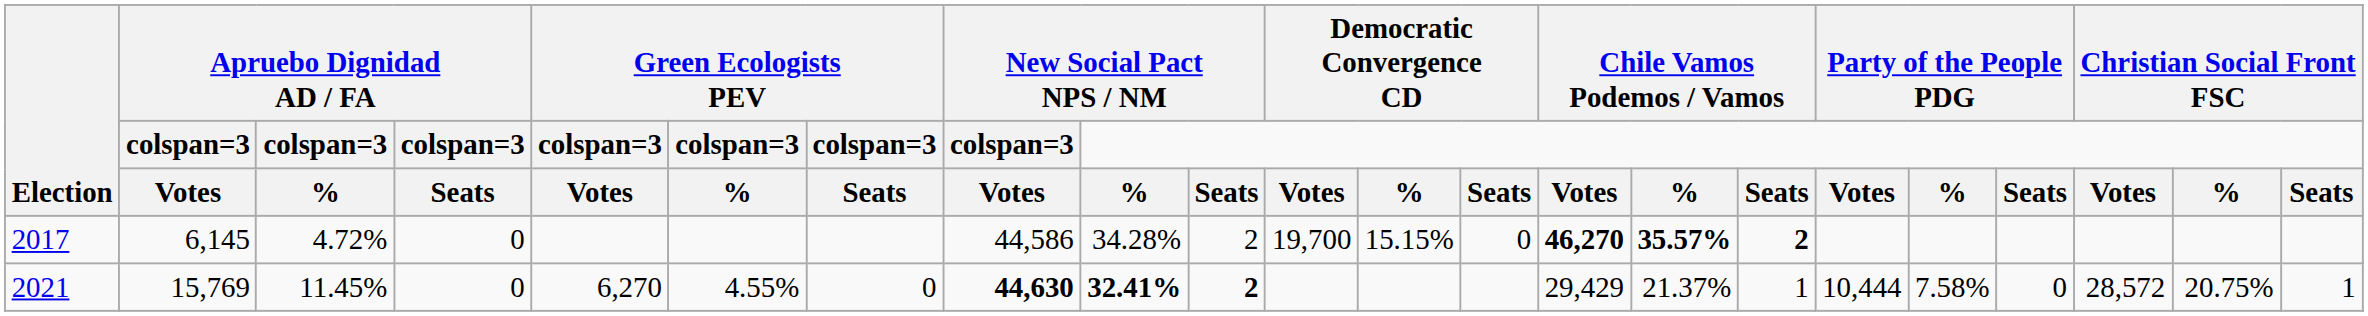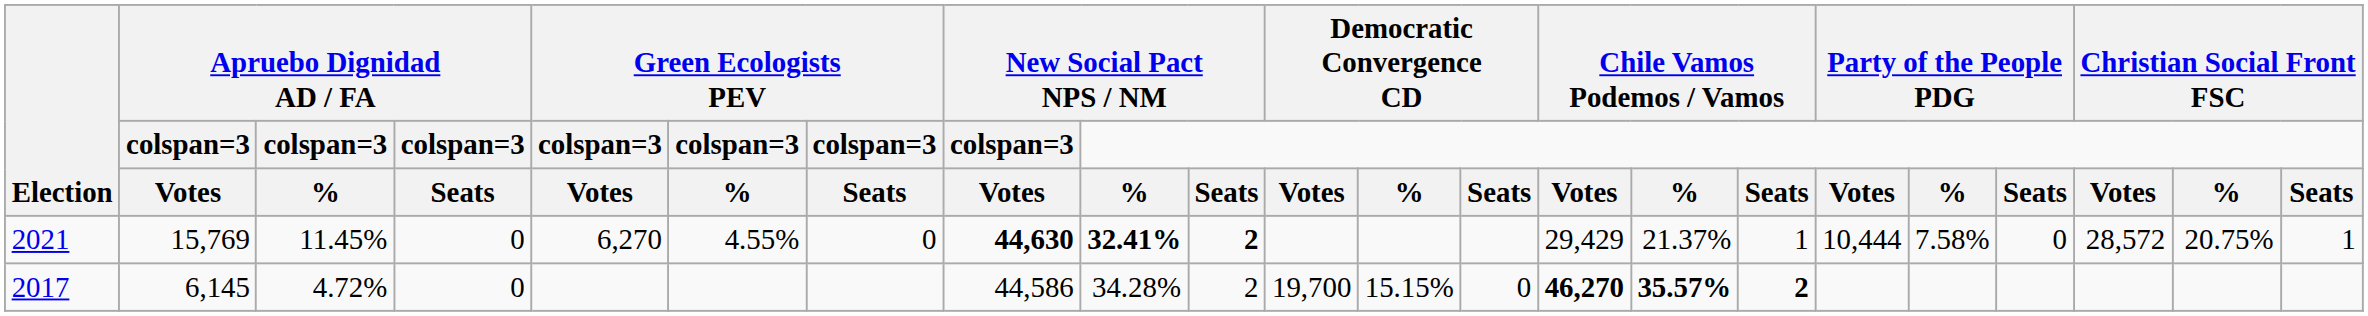rows swapped: (41, 287) <-> (41, 239)
